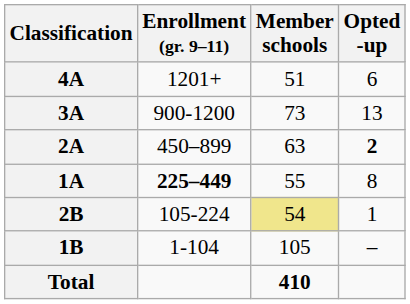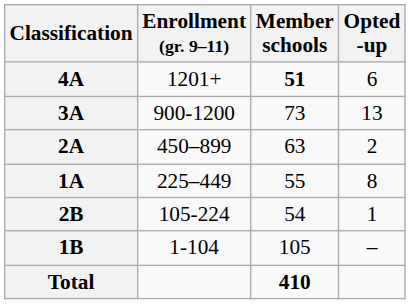(295, 79) normal -> (295, 79) bold
(372, 146) bold -> (372, 146) normal
(194, 180) bold -> (194, 180) normal
(295, 214) khaki background -> (295, 214) no background
